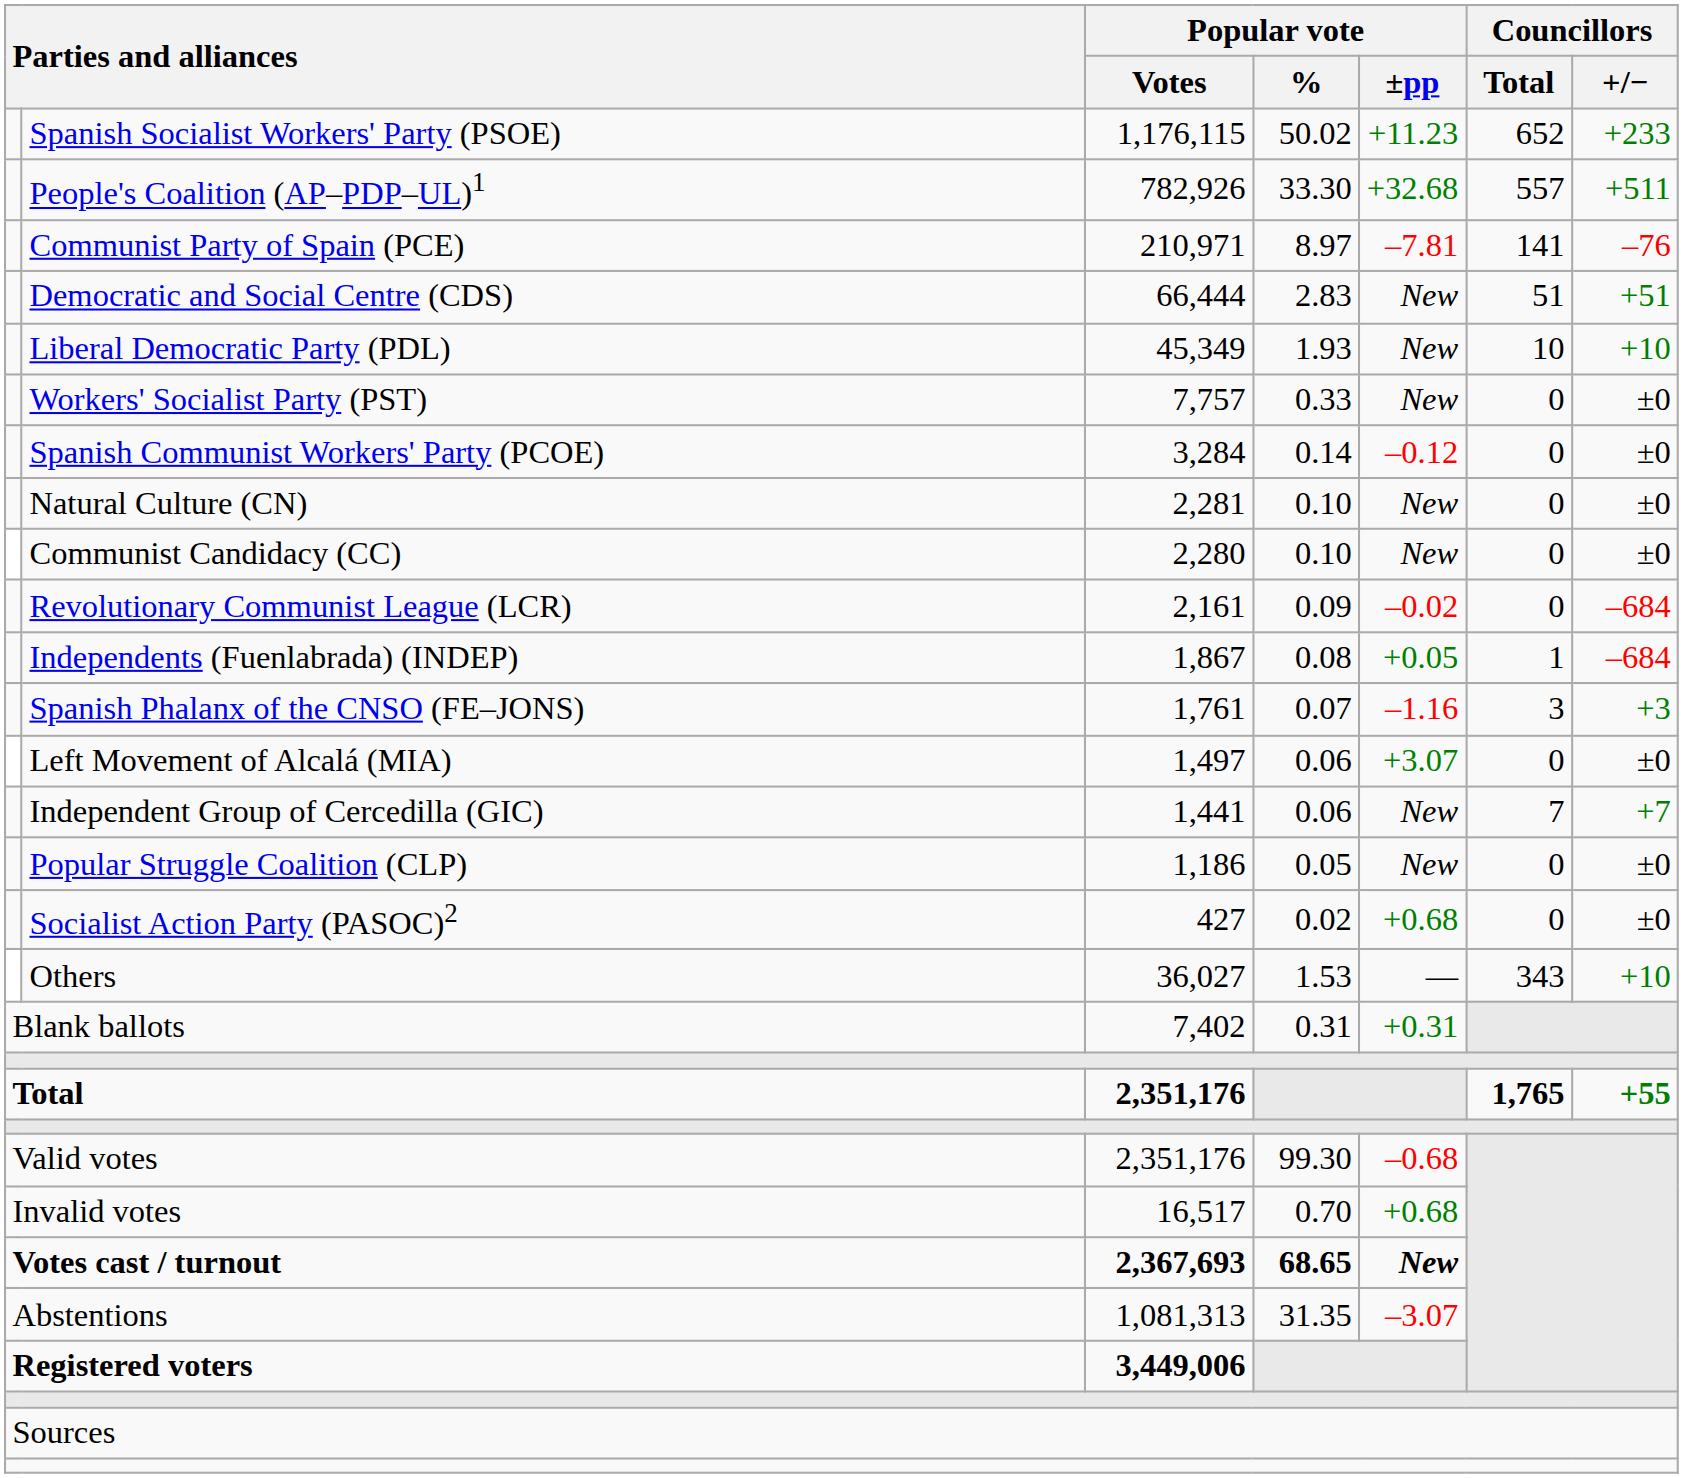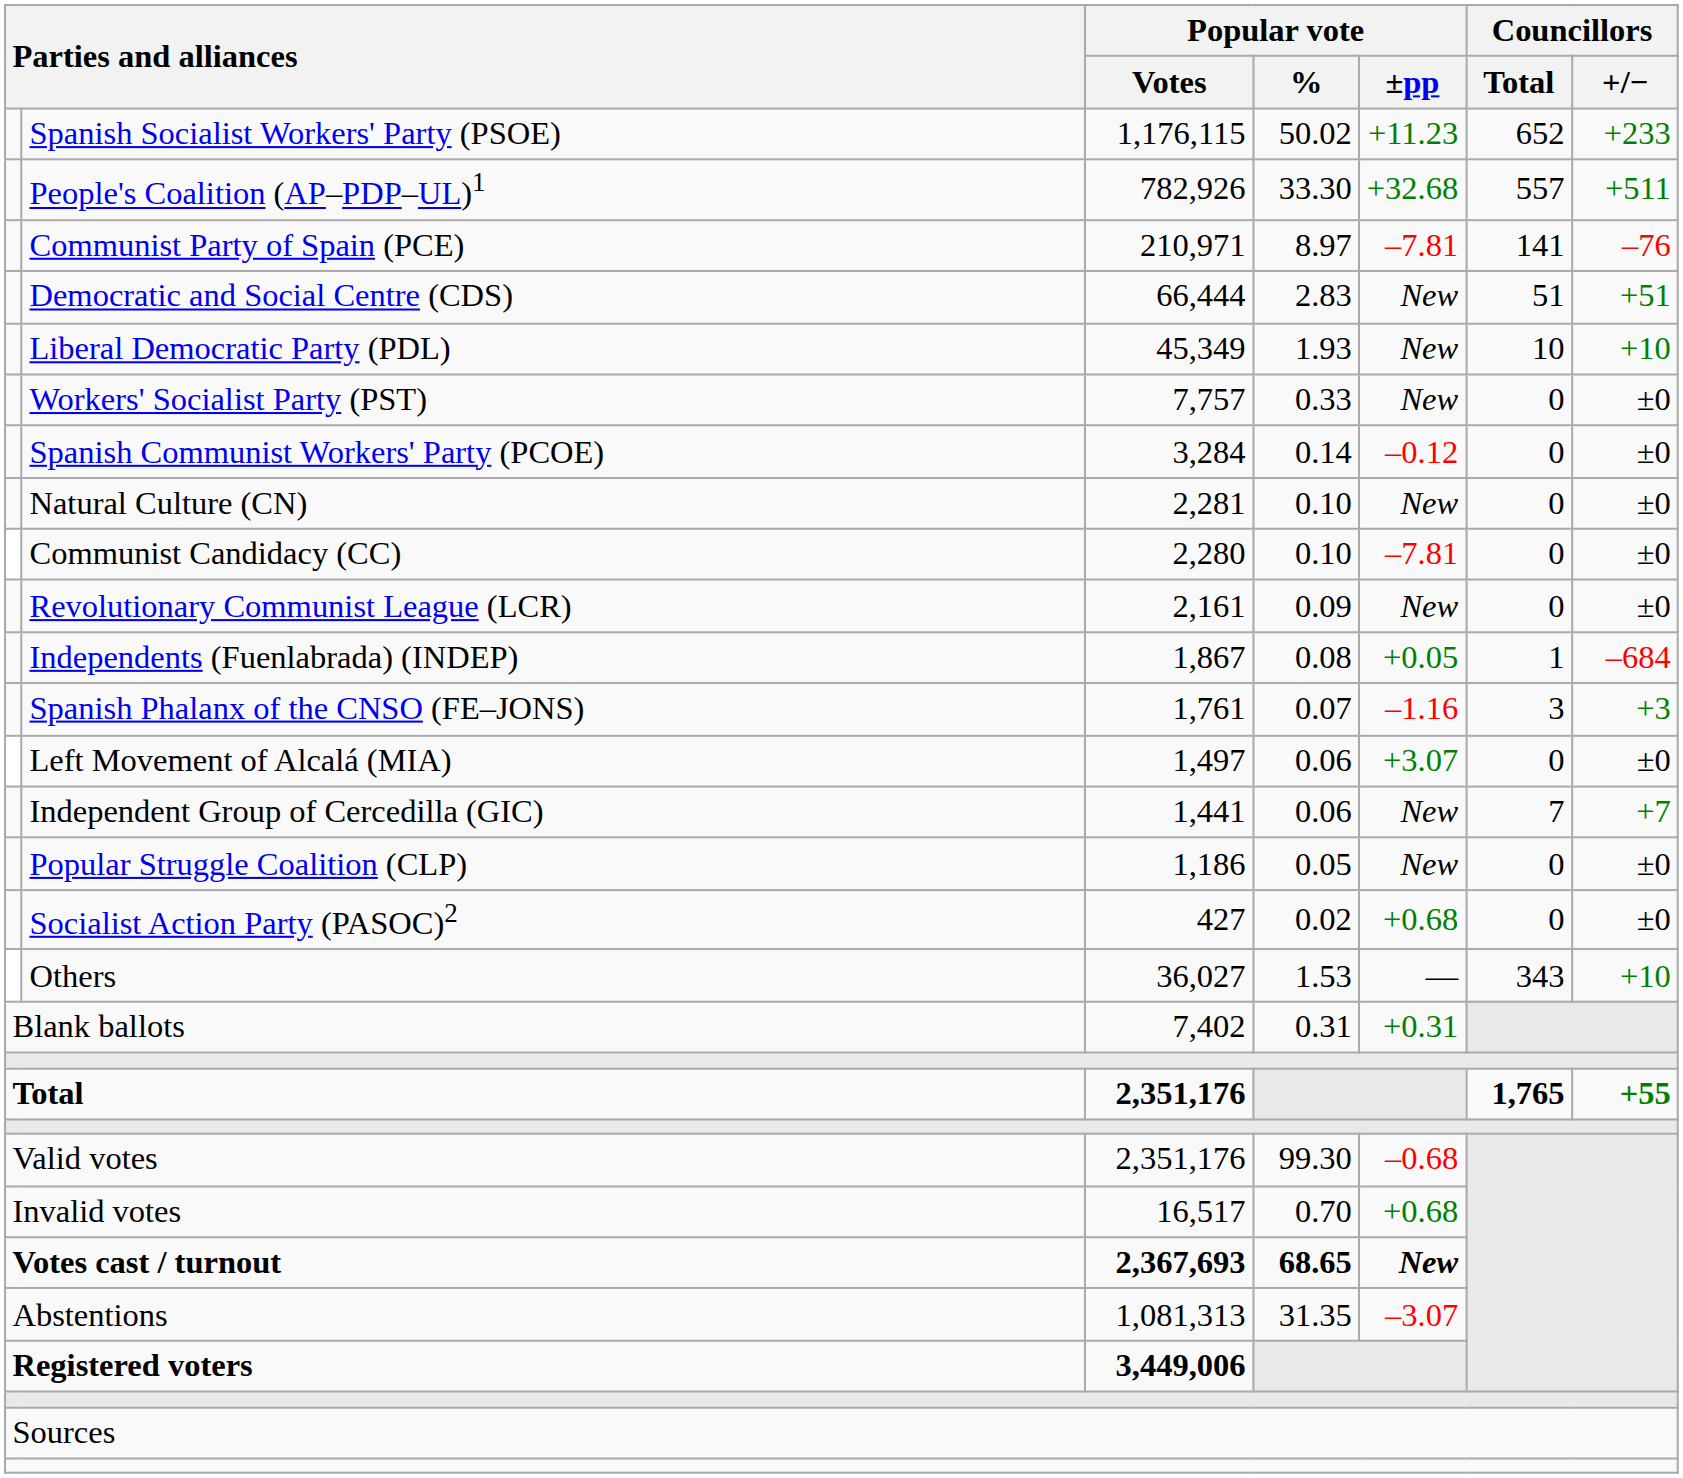(1429, 554) New -> (1422, 554) –7.81
(1422, 605) –0.02 -> (1429, 605) New
(1638, 605) –684 -> (1654, 605) ±0
